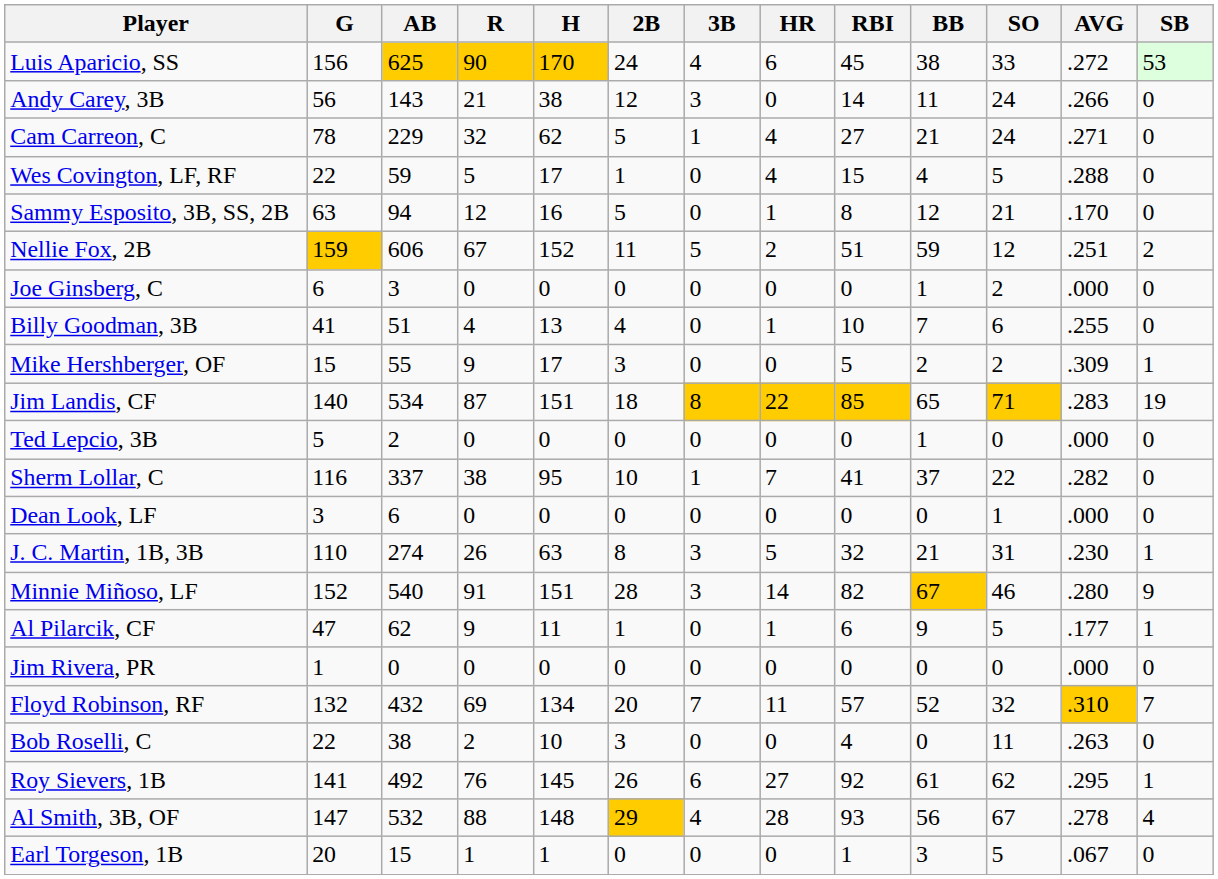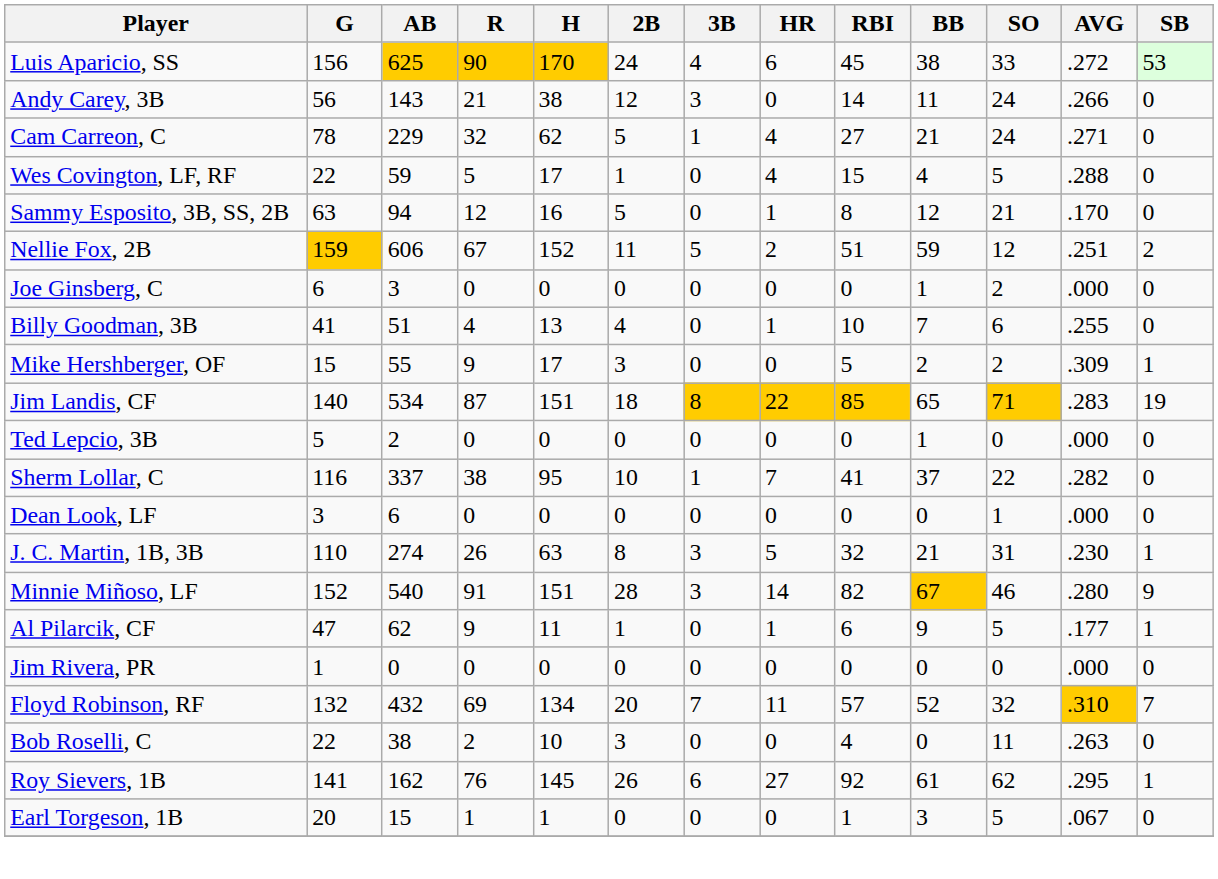(406, 779) 492 -> (406, 779) 162
- row: (95, 817)
